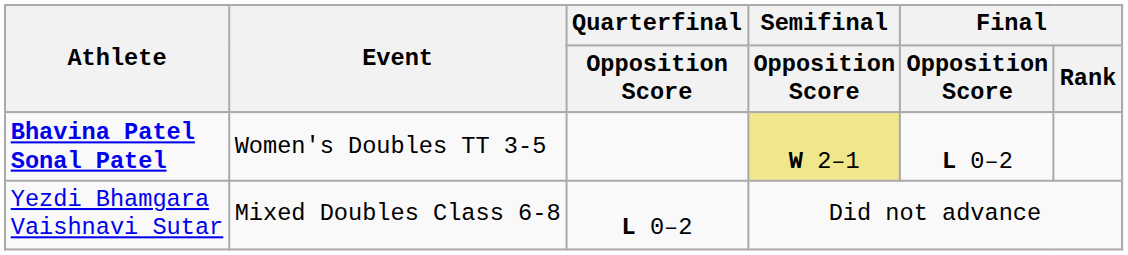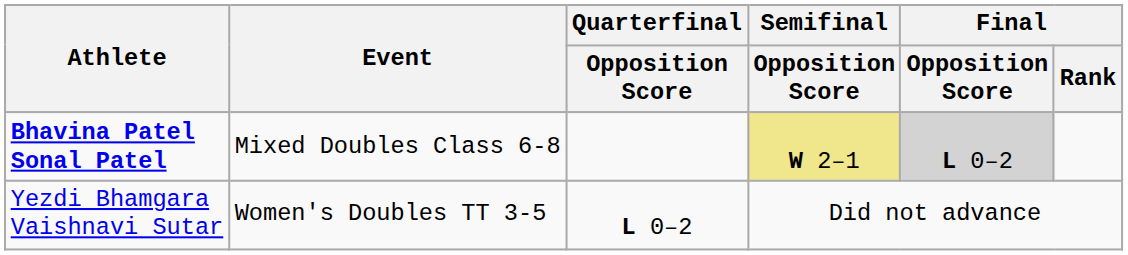(391, 146) Women's Doubles TT 3-5 -> (398, 146) Mixed Doubles Class 6-8
(977, 161) no background -> (977, 161) lightgrey background
(398, 214) Mixed Doubles Class 6-8 -> (391, 214) Women's Doubles TT 3-5
